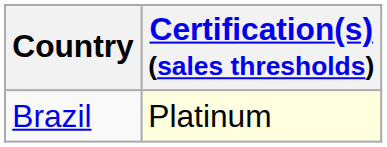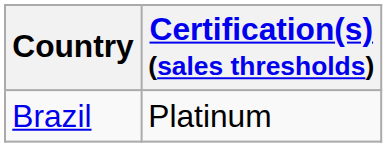(210, 115) lightyellow background -> (210, 115) no background
